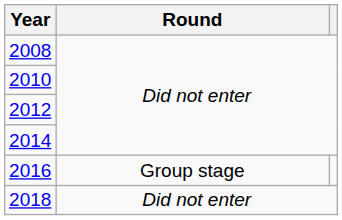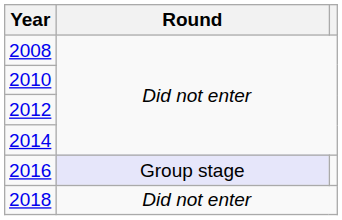(192, 170) no background -> (192, 170) lavender background
